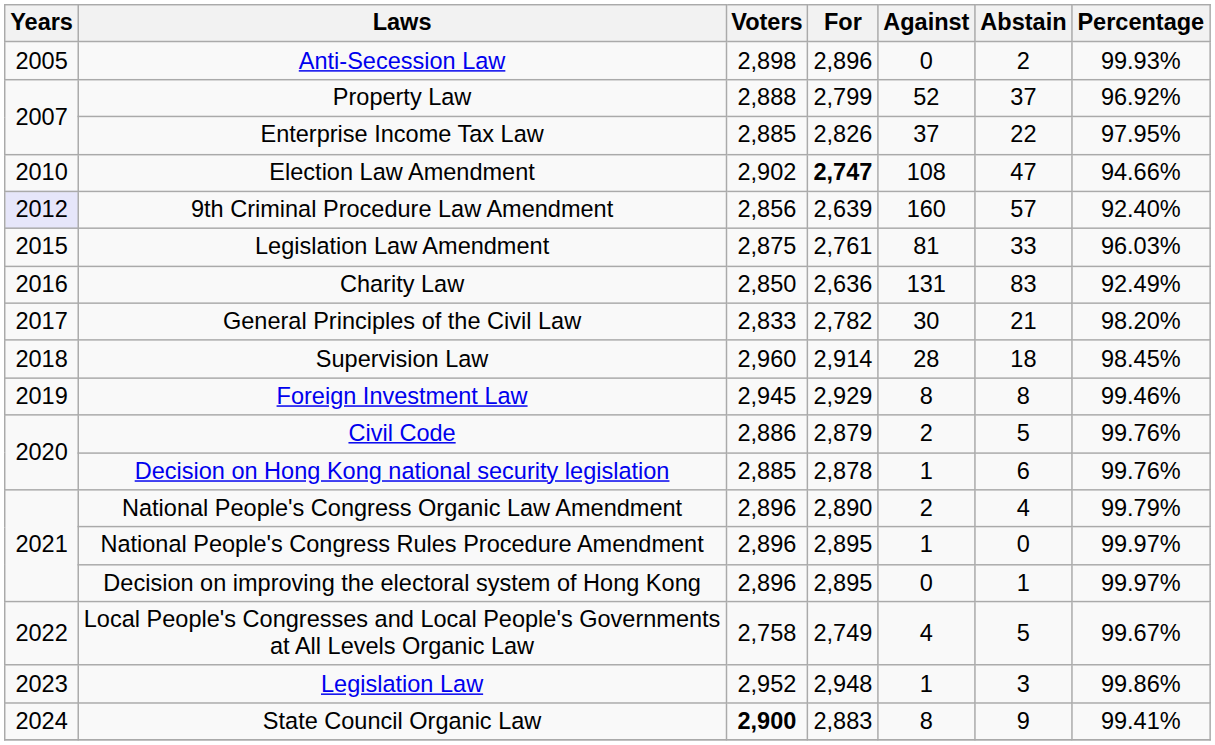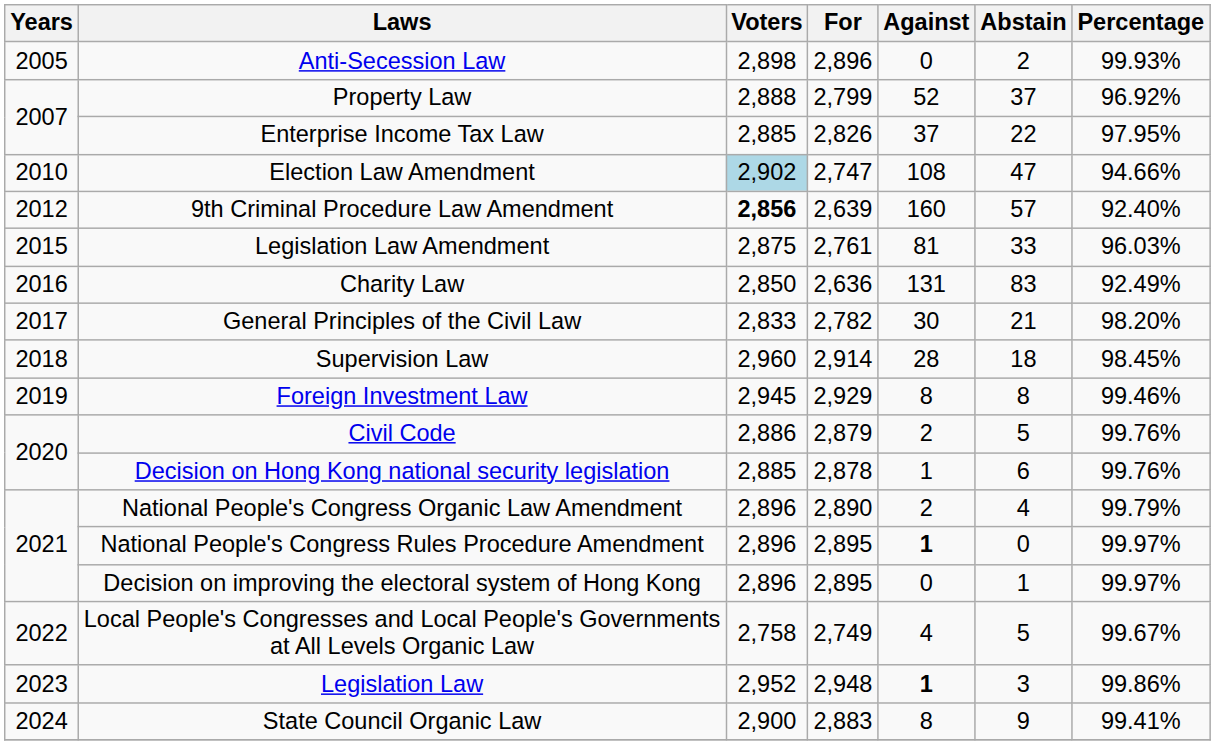(767, 172) no background -> (767, 172) lightblue background
(843, 172) bold -> (843, 172) normal
(42, 209) lavender background -> (42, 209) no background
(767, 209) normal -> (767, 209) bold
(926, 545) normal -> (926, 545) bold
(926, 683) normal -> (926, 683) bold
(767, 721) bold -> (767, 721) normal
